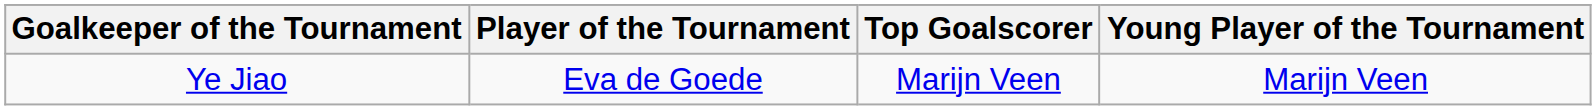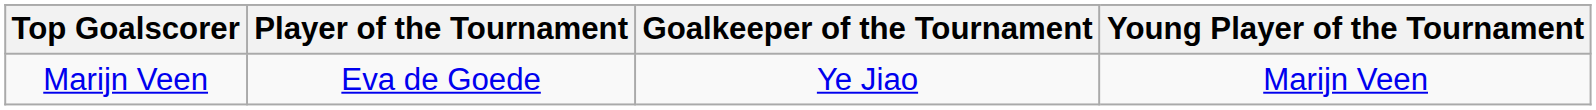columns swapped: (978, 29) <-> (237, 29)
